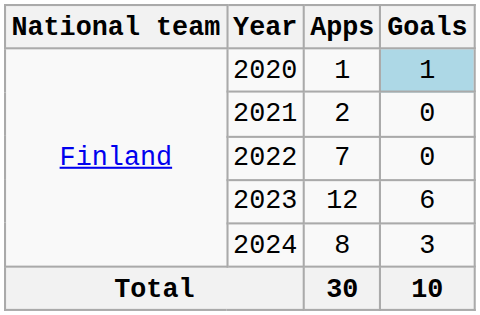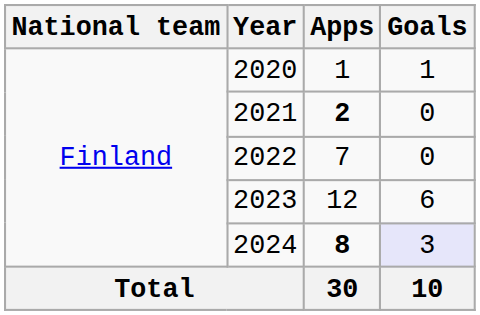(427, 70) lightblue background -> (427, 70) no background
(342, 114) normal -> (342, 114) bold
(342, 245) normal -> (342, 245) bold
(427, 245) no background -> (427, 245) lavender background
